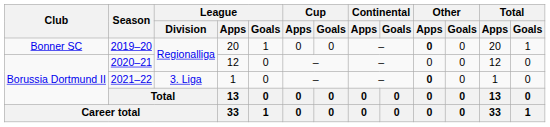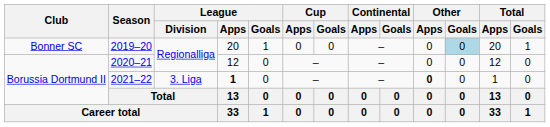(429, 46) bold -> (429, 46) normal
(462, 46) no background -> (462, 46) lightblue background
(233, 79) normal -> (233, 79) bold
